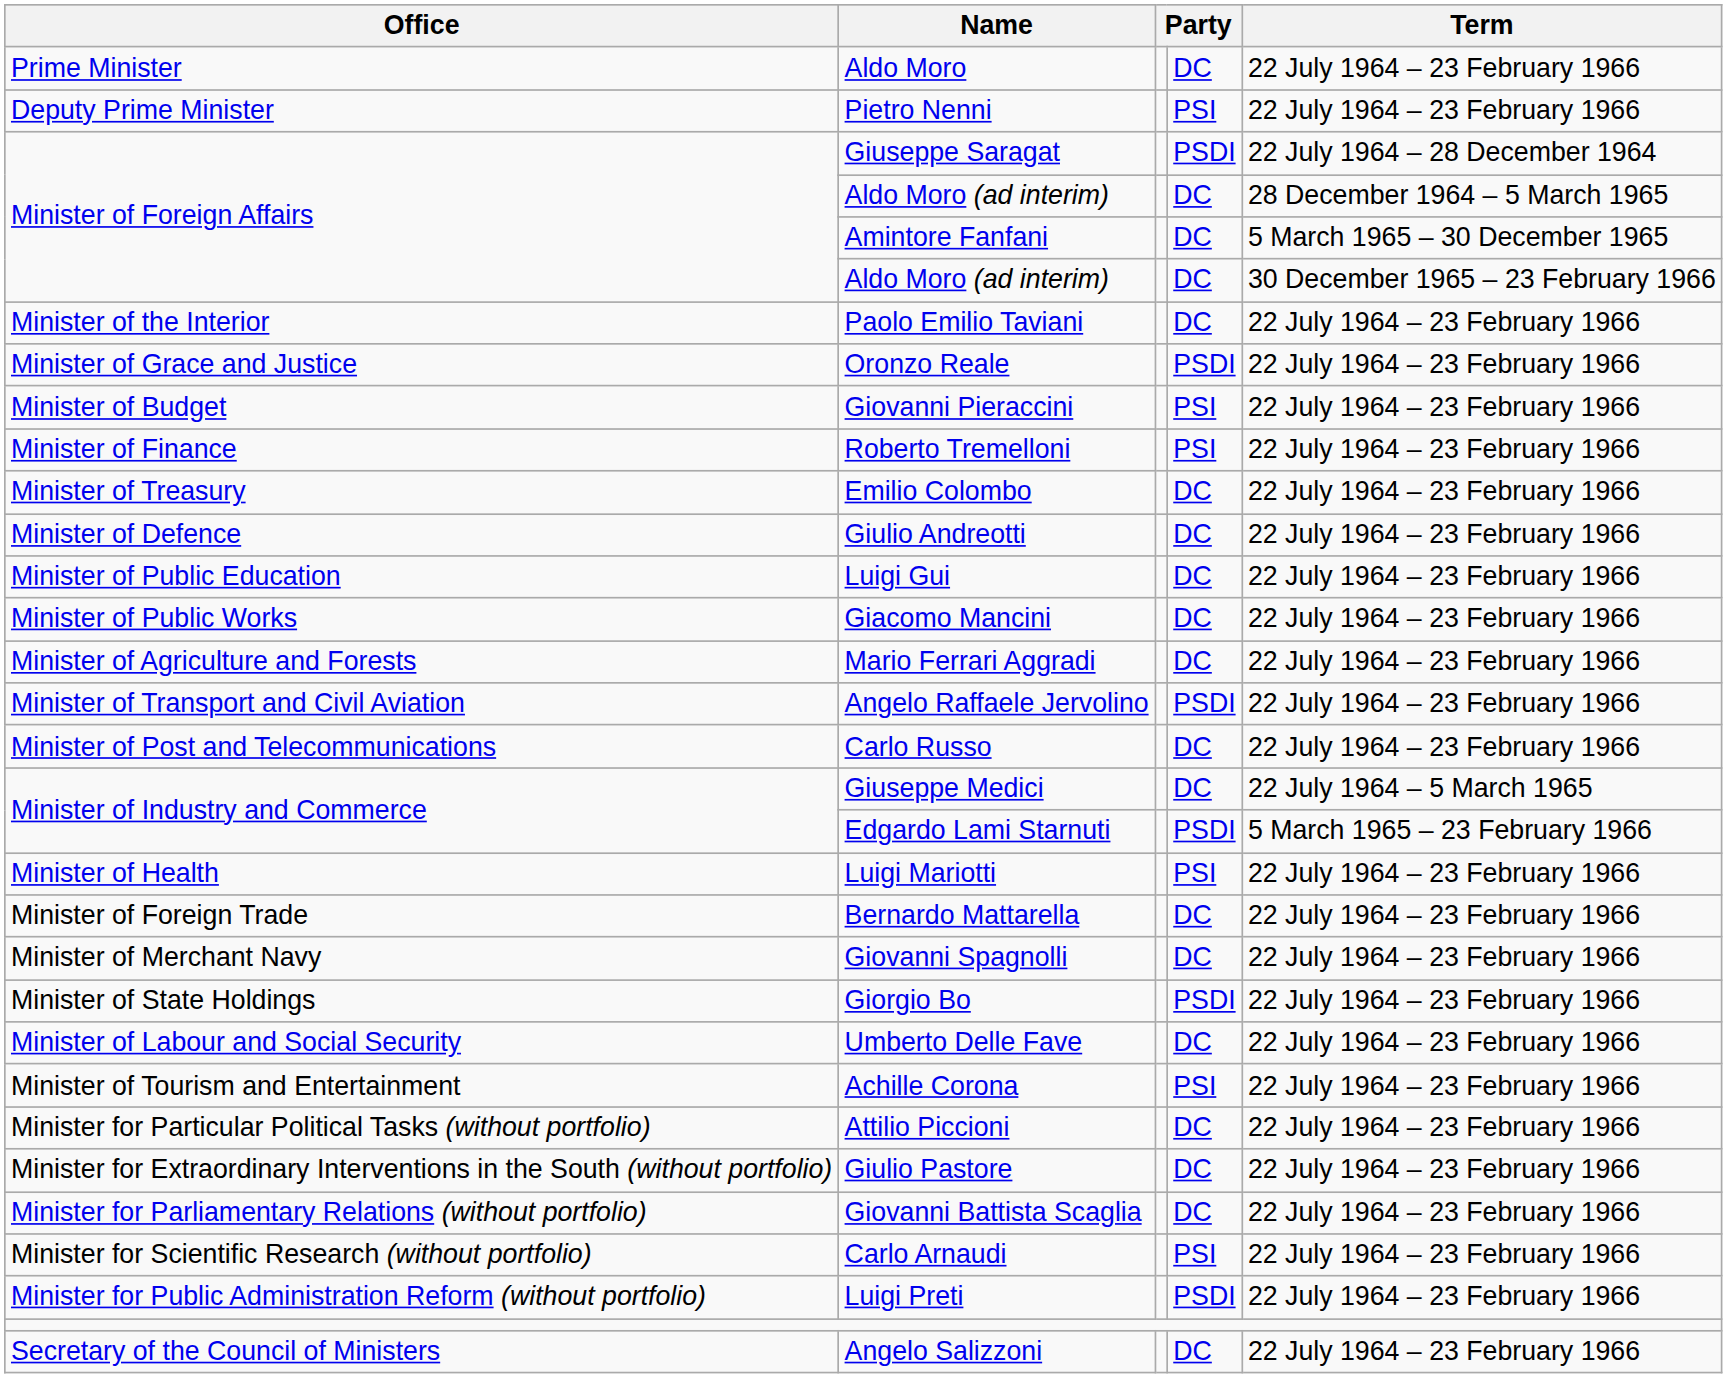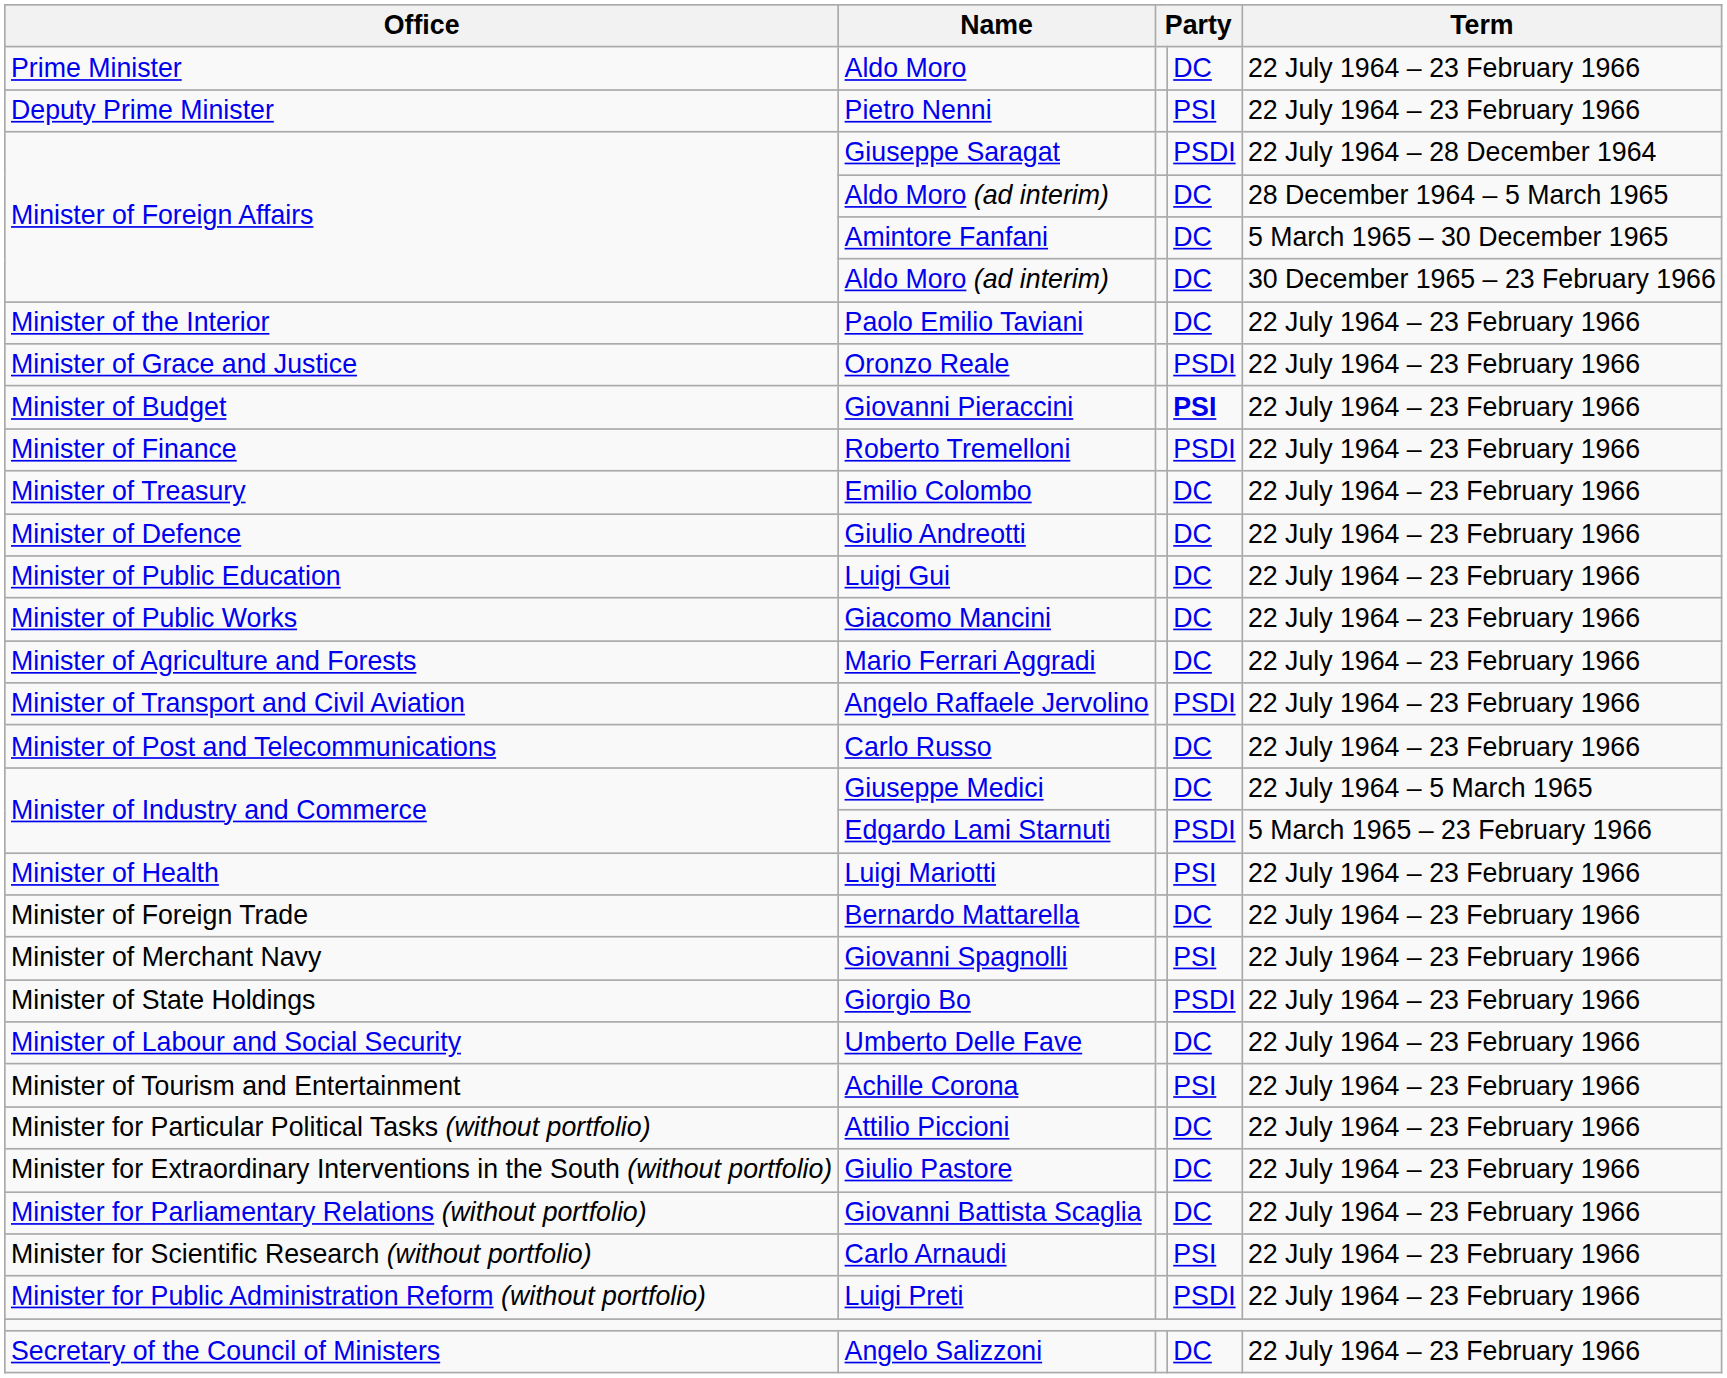(1195, 407) normal -> (1195, 407) bold
(1195, 449) PSI -> (1204, 449) PSDI
(1193, 957) DC -> (1195, 957) PSI
